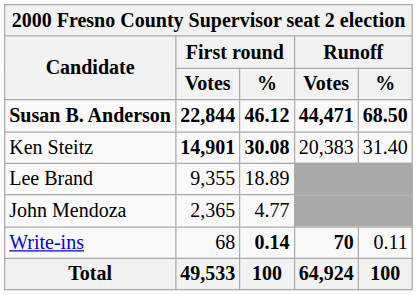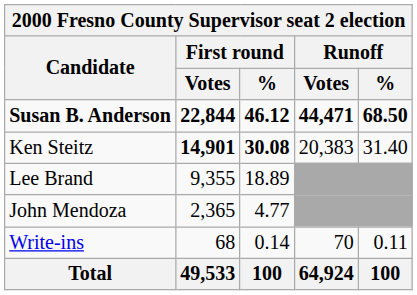(272, 242) bold -> (272, 242) normal
(344, 242) bold -> (344, 242) normal
